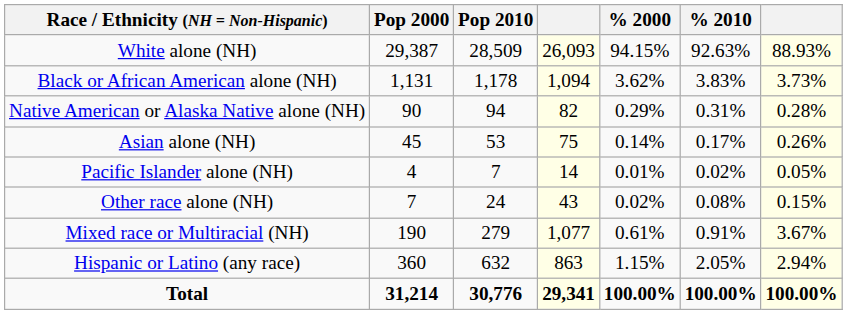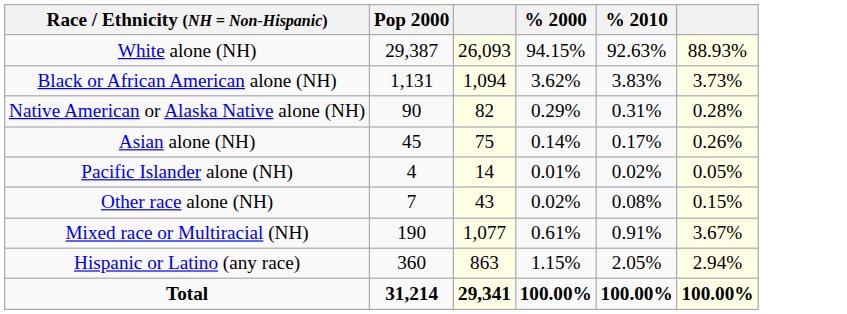- column: (496, 19)
